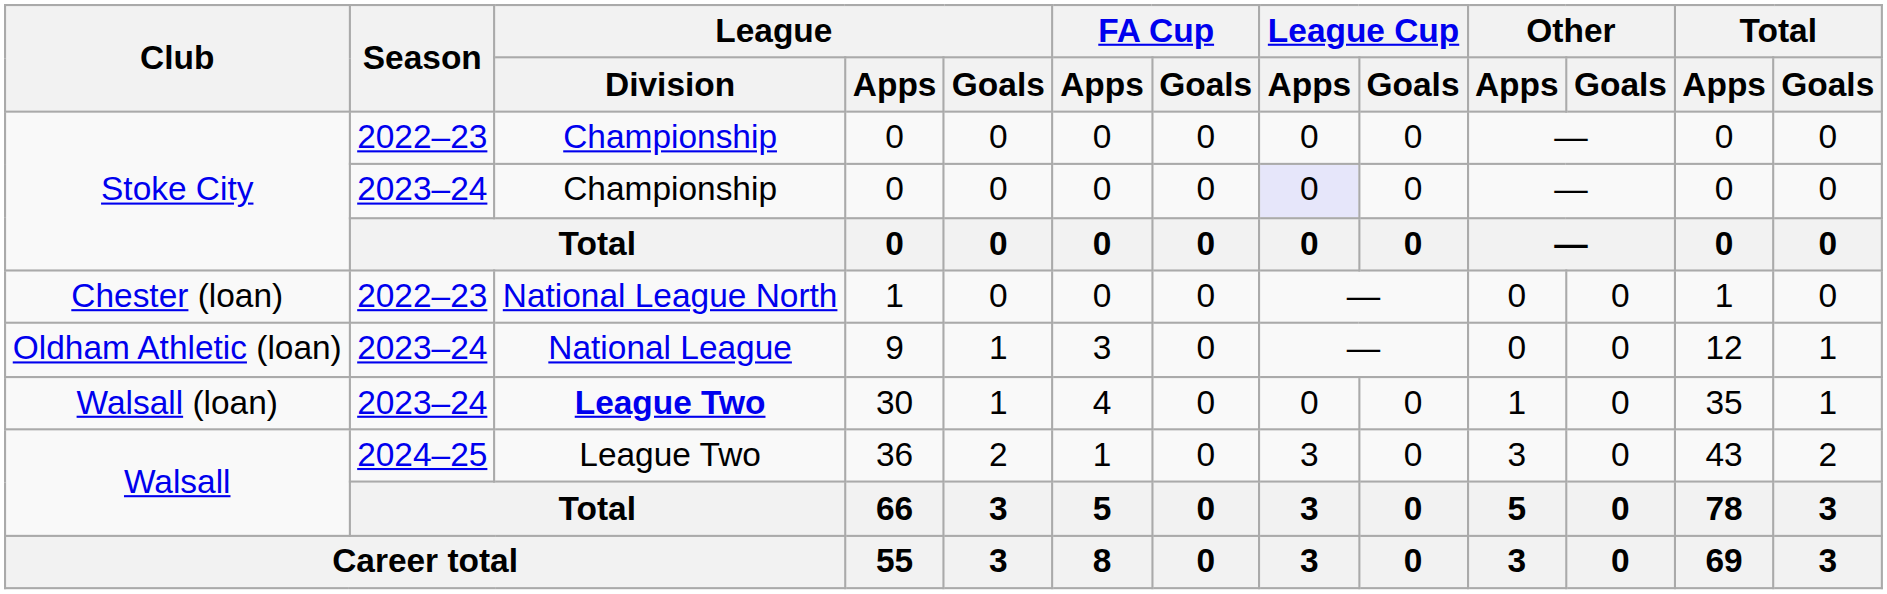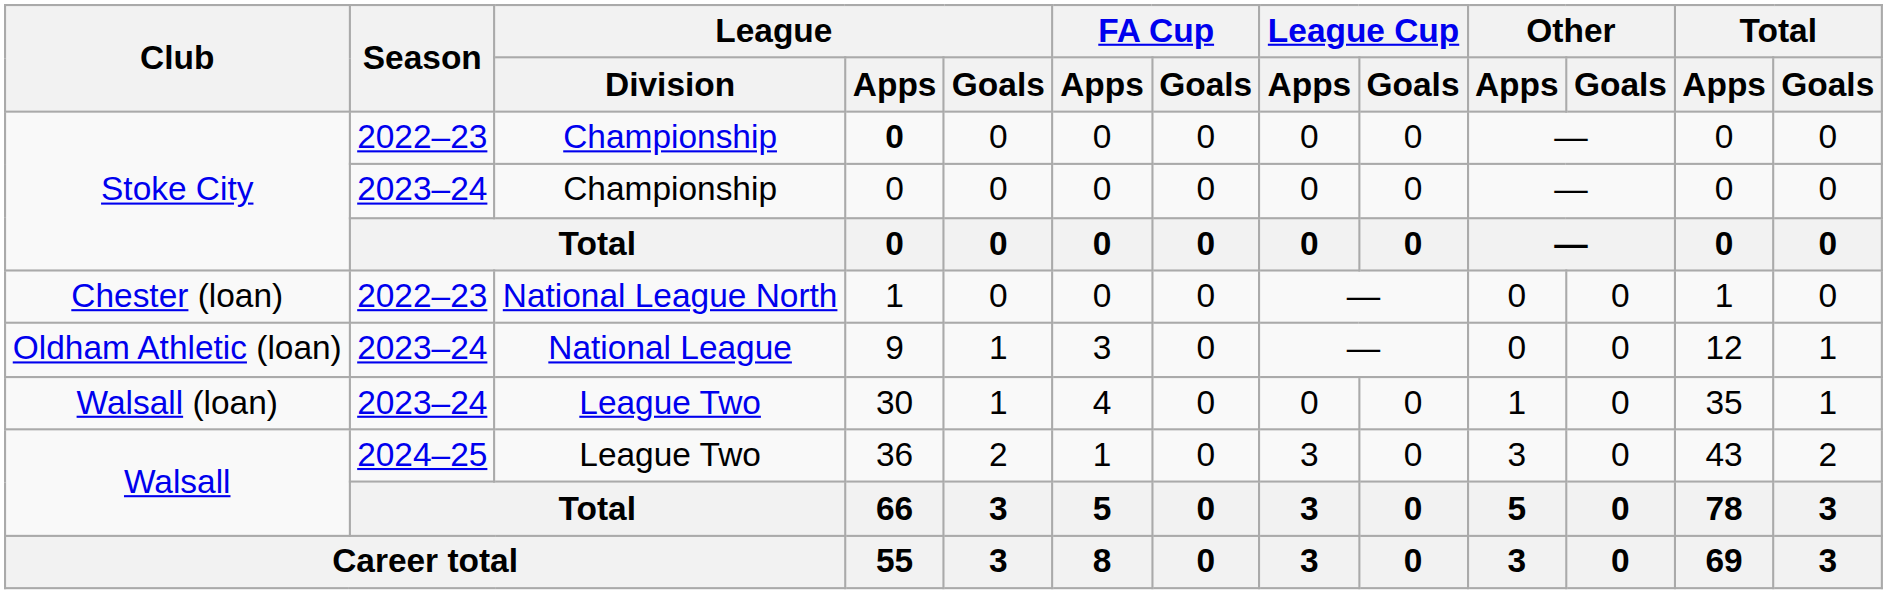(895, 137) normal -> (895, 137) bold
(1309, 190) lavender background -> (1309, 190) no background
(670, 402) bold -> (670, 402) normal
